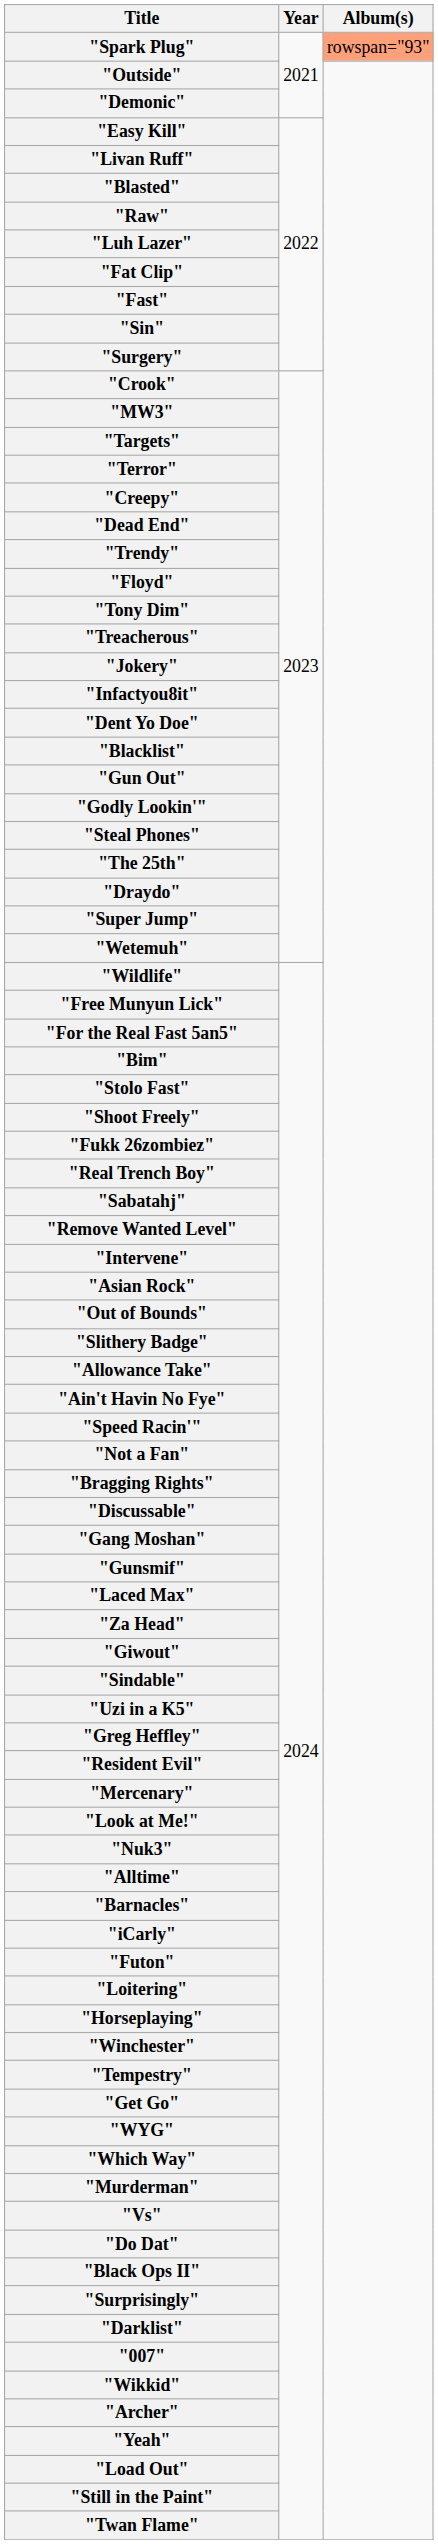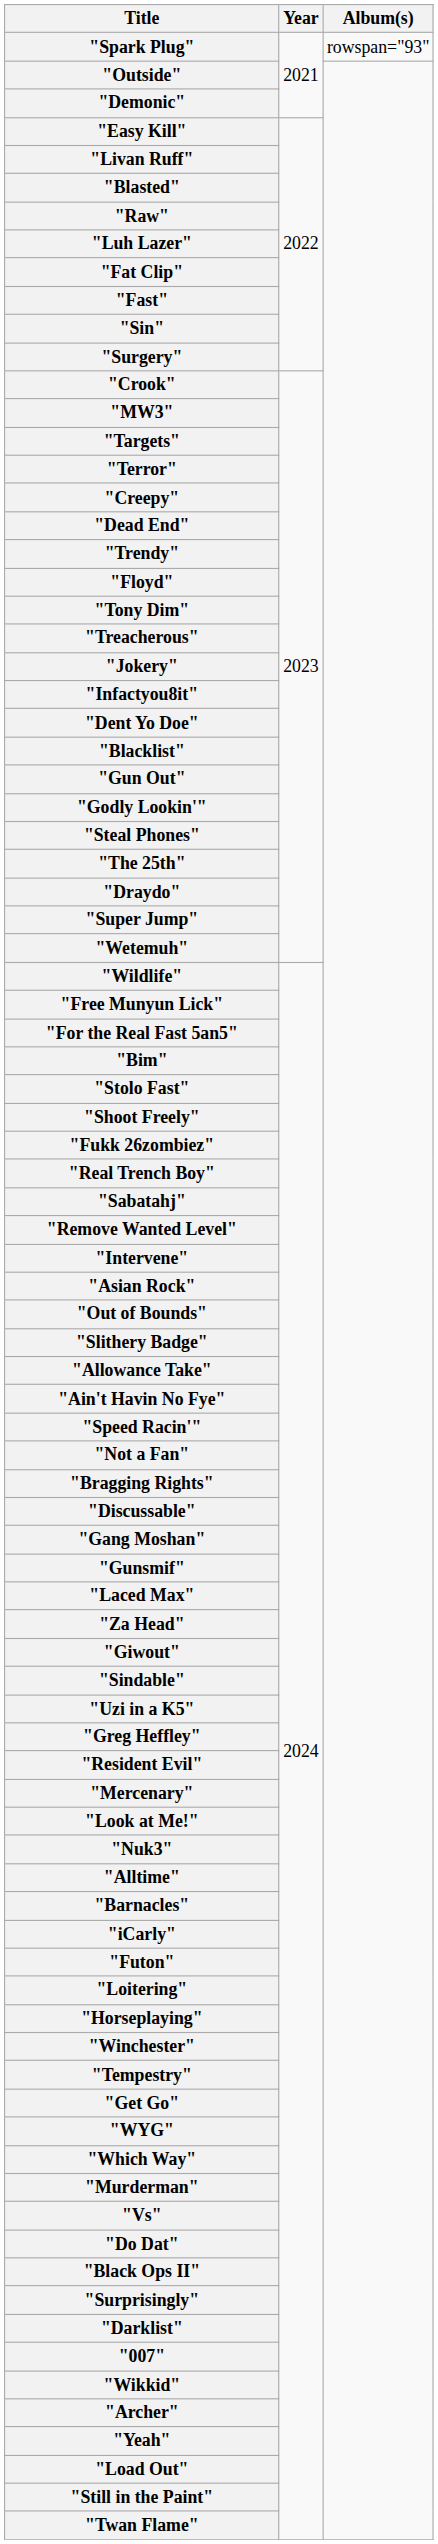(378, 46) lightsalmon background -> (378, 46) no background
